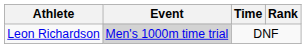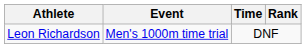(167, 34) lightgrey background -> (167, 34) no background
